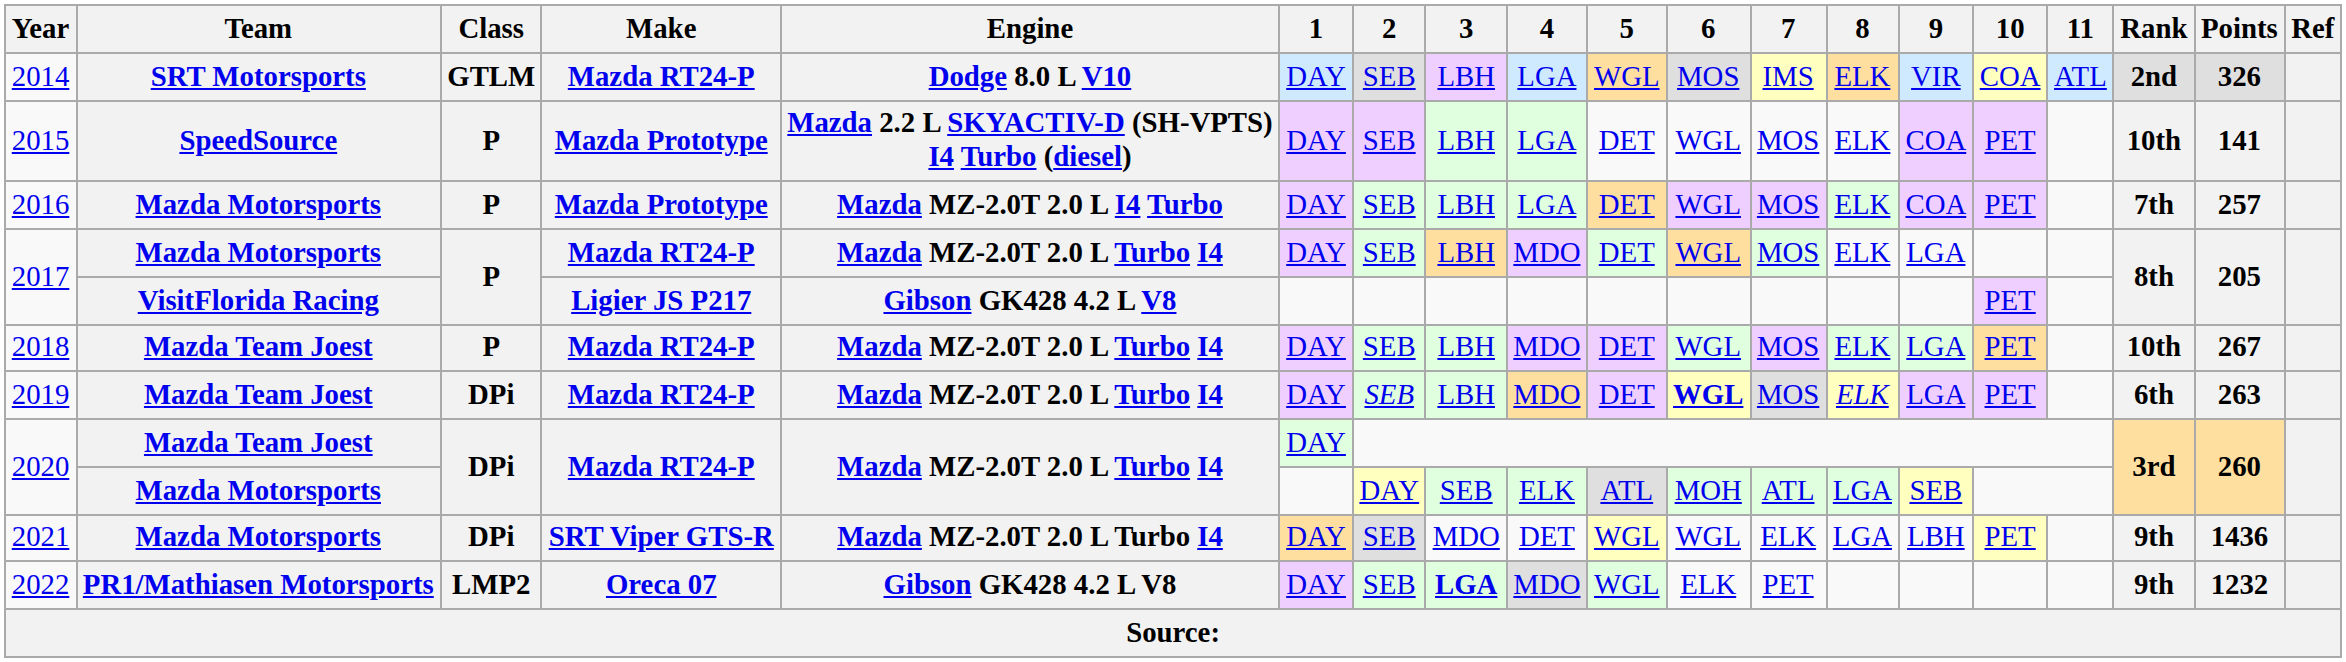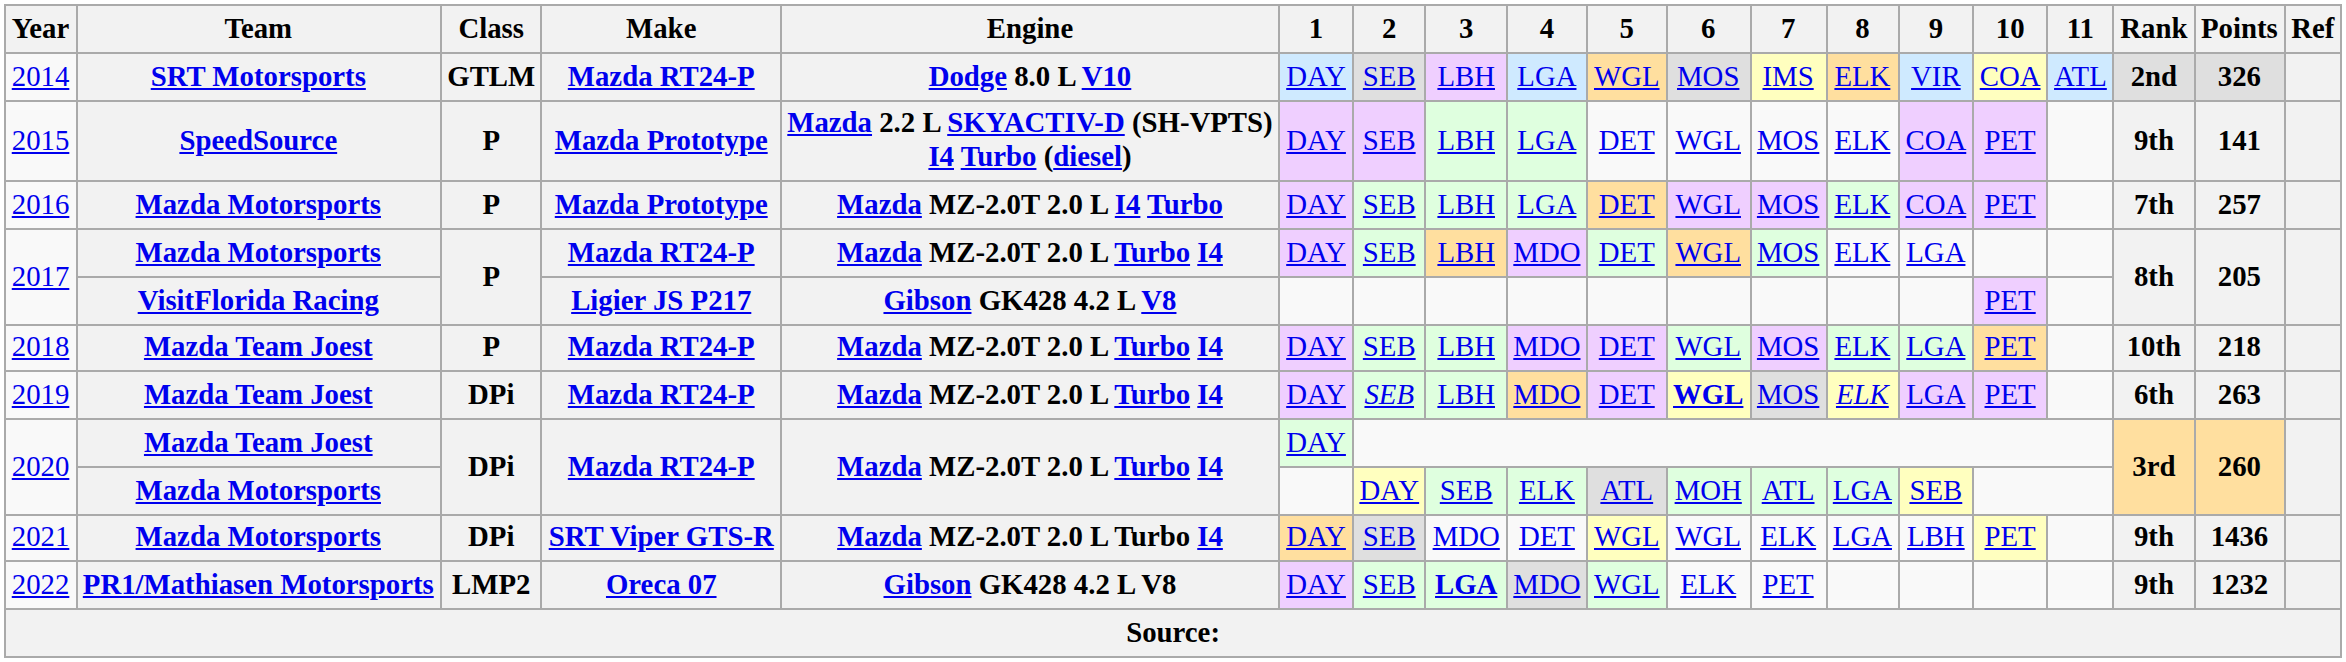(2154, 140) 10th -> (2154, 140) 9th
(2239, 347) 267 -> (2239, 347) 218
